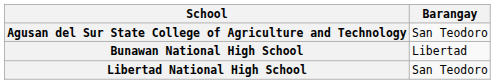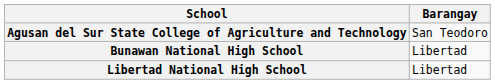(450, 70) San Teodoro -> (440, 70) Libertad
